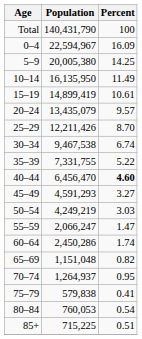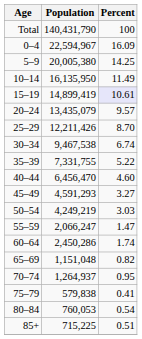(123, 95) no background -> (123, 95) lavender background
(126, 177) bold -> (126, 177) normal
